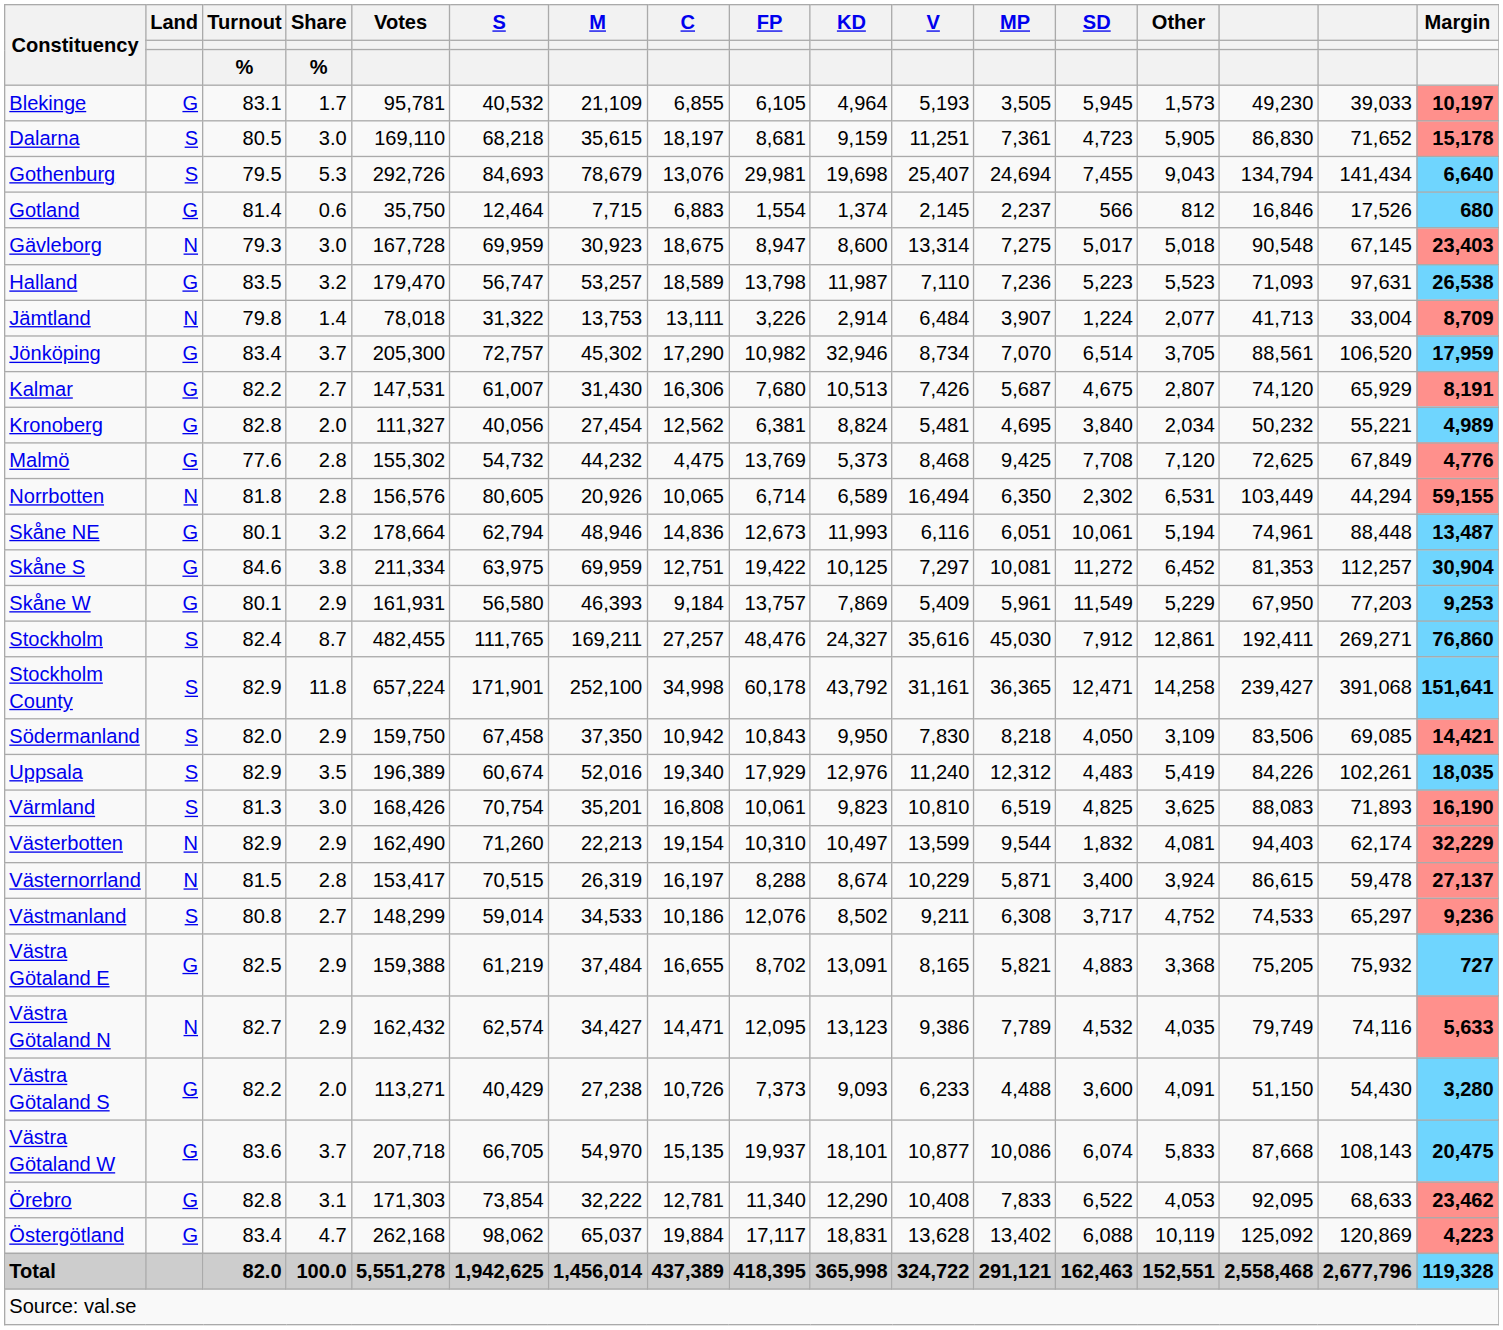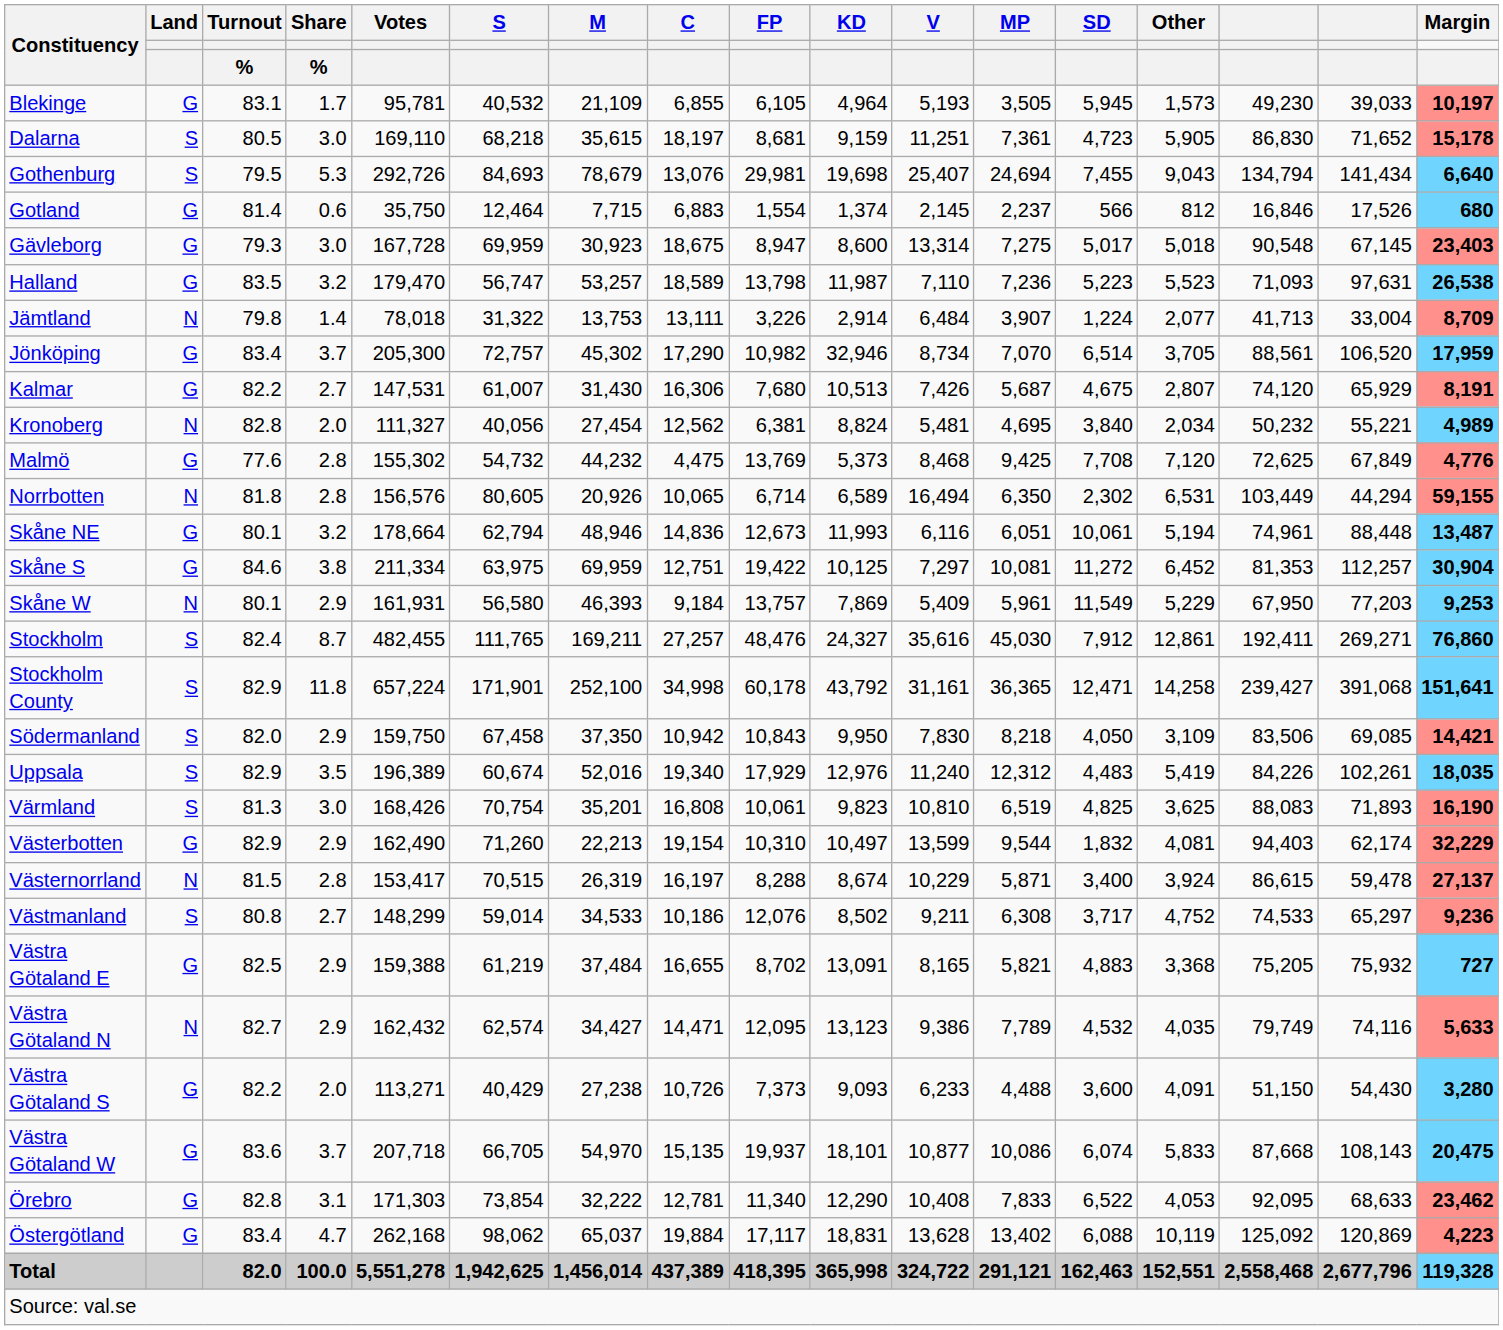(191, 246) N -> (190, 246) G
(190, 424) G -> (191, 424) N
(190, 603) G -> (191, 603) N
(191, 844) N -> (190, 844) G
